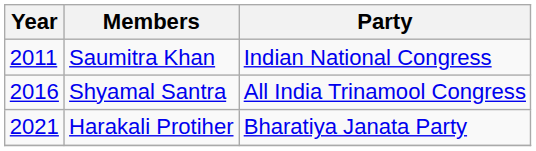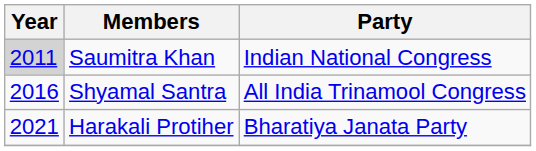(34, 57) no background -> (34, 57) lightgrey background
